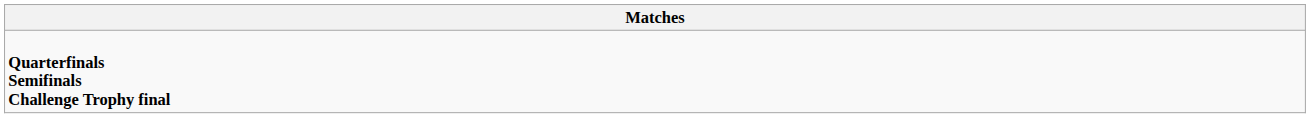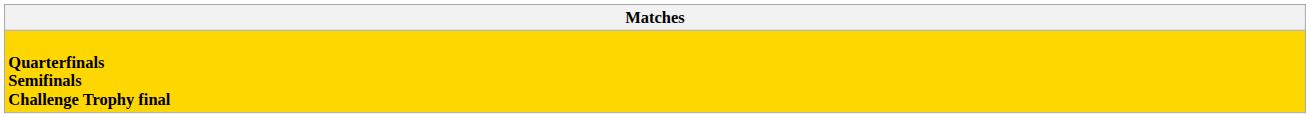(89, 80) no background -> (89, 80) gold background
